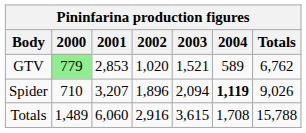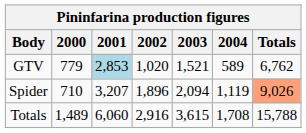(71, 66) lightgreen background -> (71, 66) no background
(112, 66) no background -> (112, 66) lightblue background
(233, 90) bold -> (233, 90) normal
(277, 90) no background -> (277, 90) lightsalmon background
